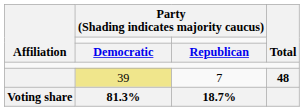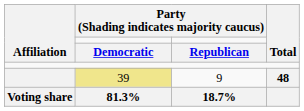(219, 77) 7 -> (219, 77) 9
